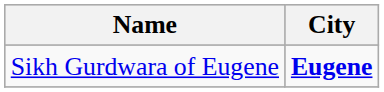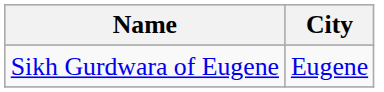(332, 65) bold -> (330, 65) normal
